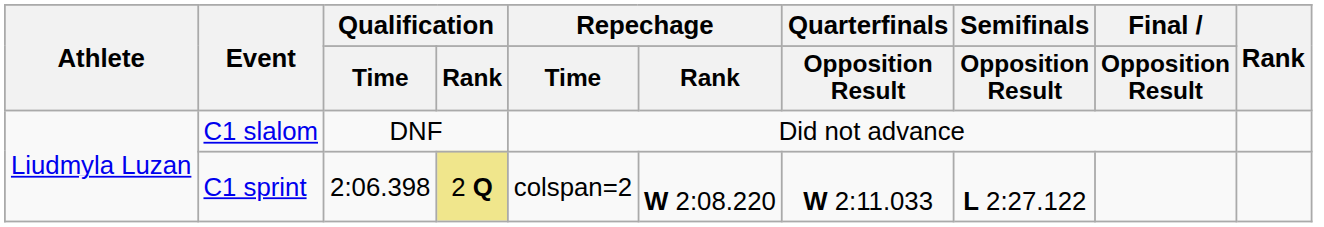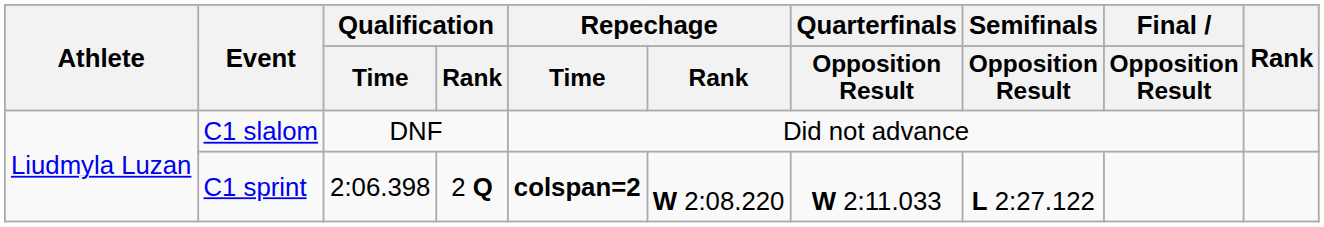(472, 187) khaki background -> (472, 187) no background
(573, 187) normal -> (577, 187) bold
